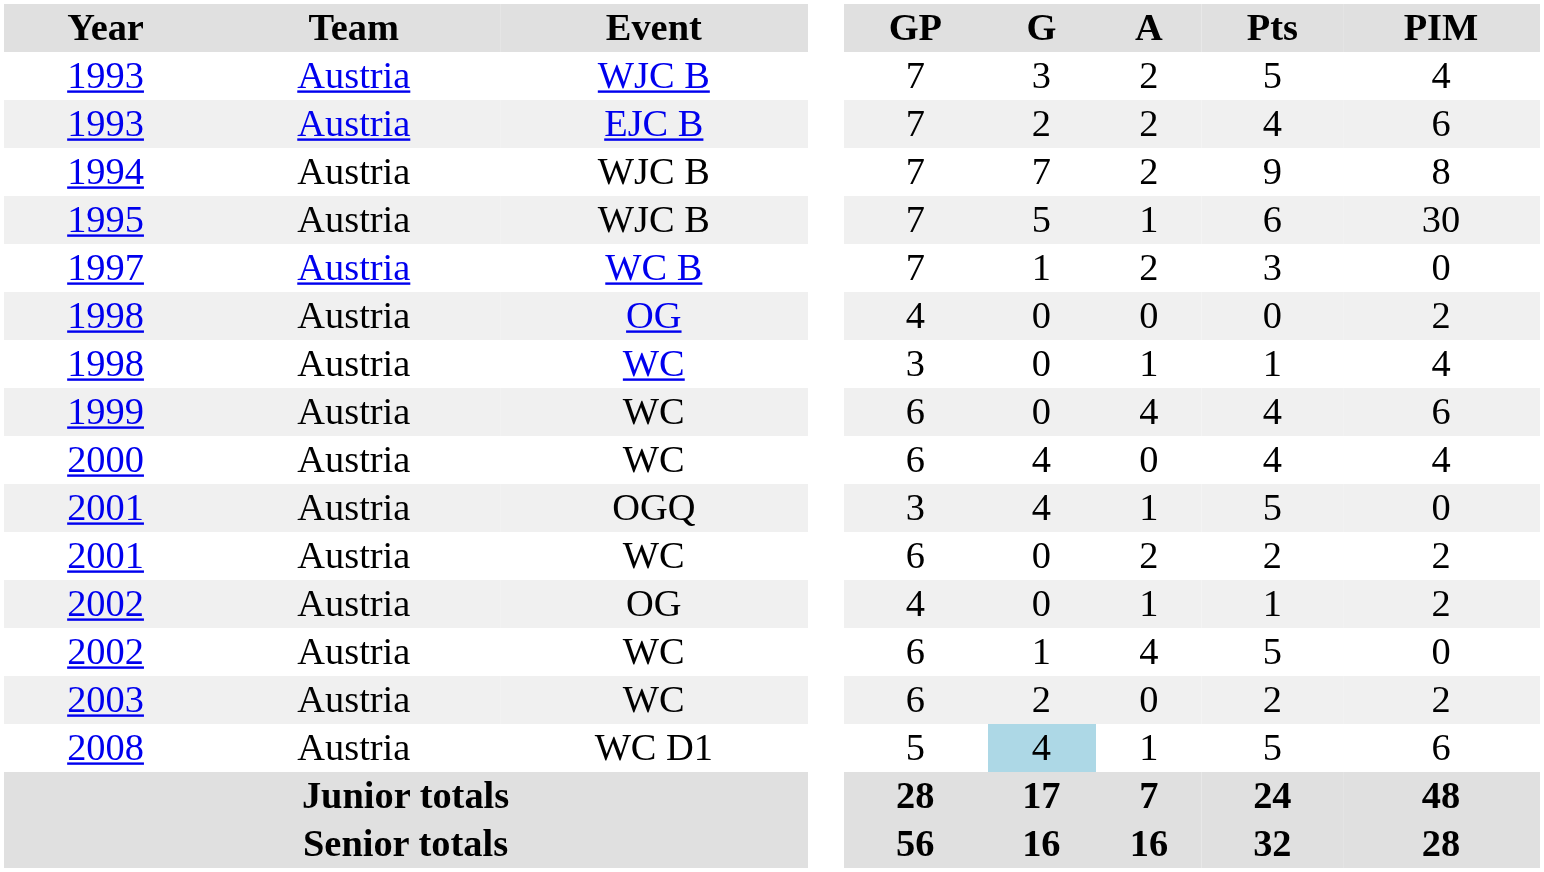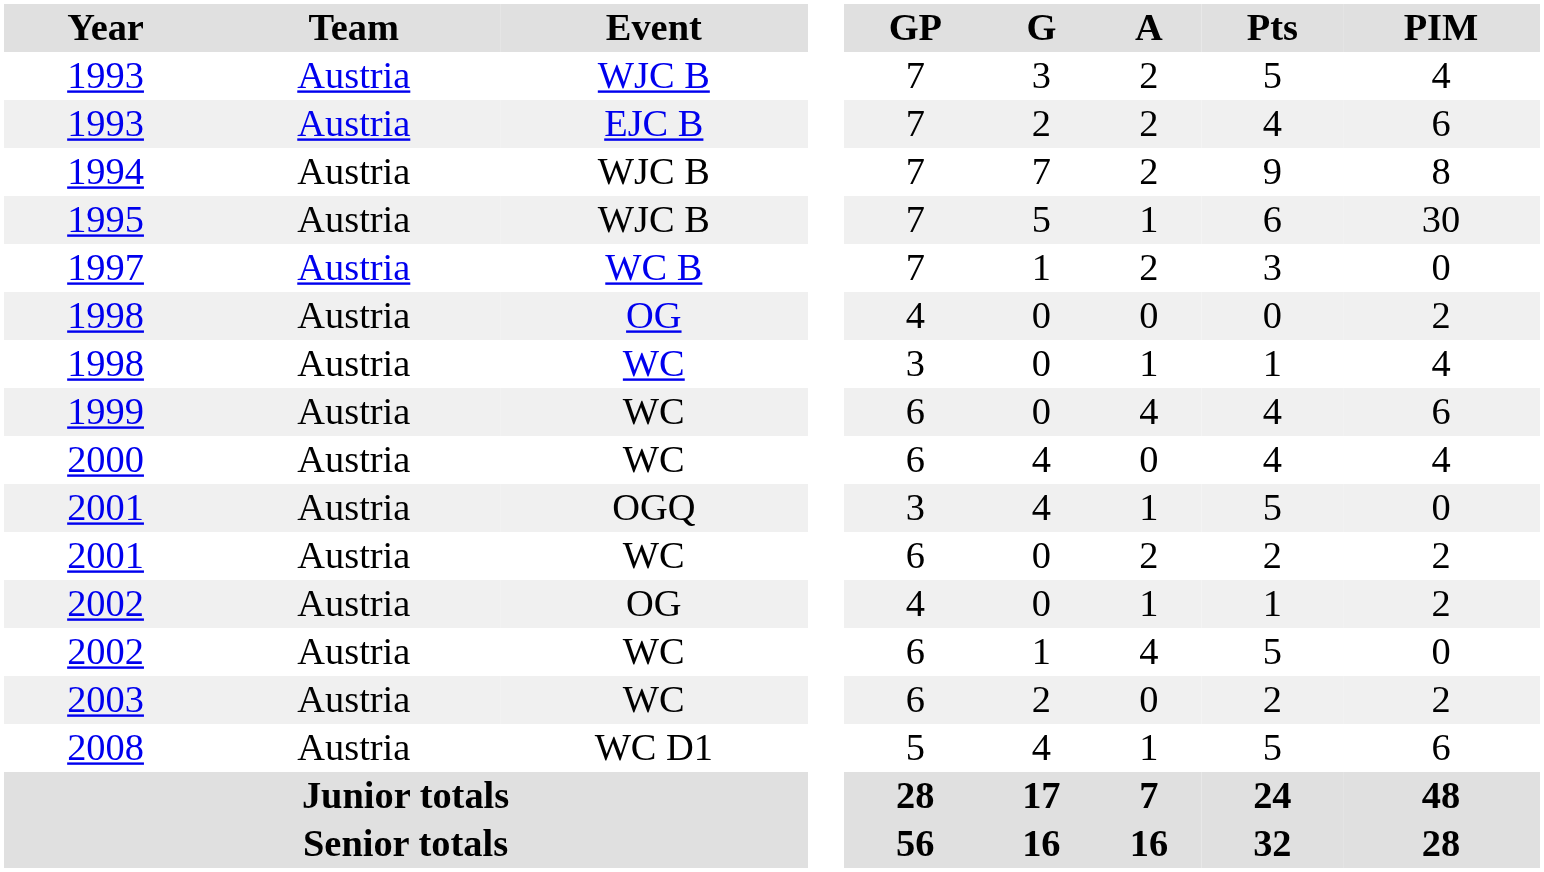(1041, 747) lightblue background -> (1041, 747) no background
